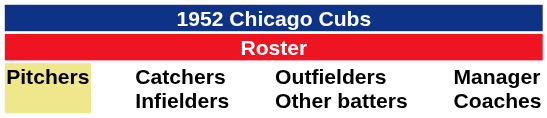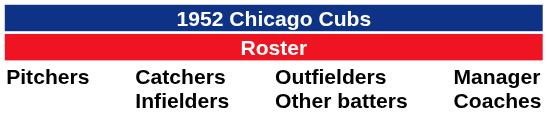(48, 76) khaki background -> (48, 76) no background
